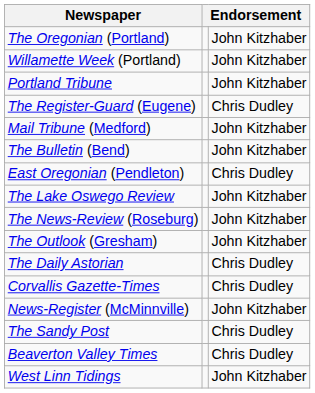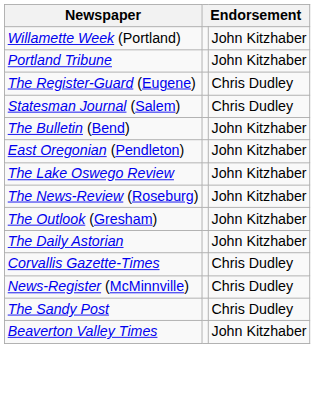- row: (88, 38)
+ row: (94, 106)
- row: (79, 128)
(252, 173) Chris Dudley -> (259, 151) John Kitzhaber
(252, 264) Chris Dudley -> (259, 241) John Kitzhaber
(259, 309) John Kitzhaber -> (252, 286) Chris Dudley
(252, 354) Chris Dudley -> (259, 331) John Kitzhaber
- row: (64, 377)
